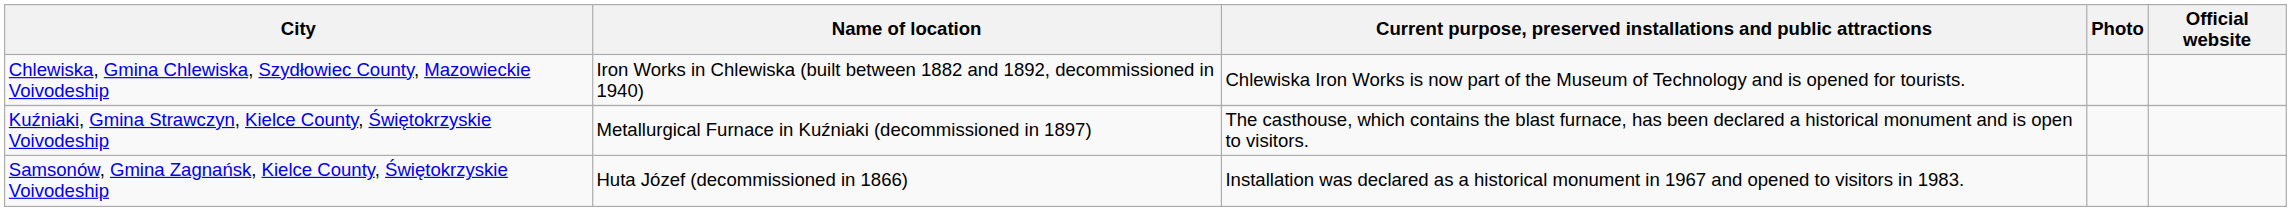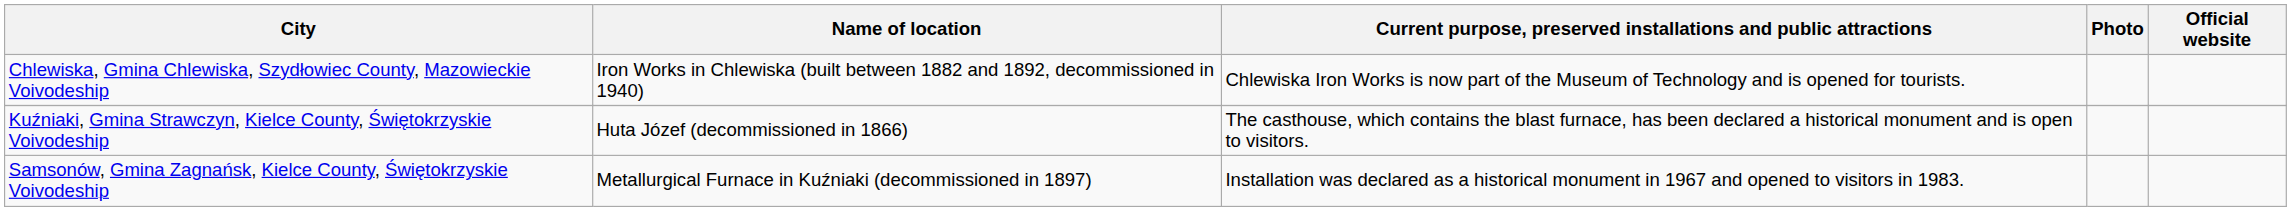(844, 130) Metallurgical Furnace in Kuźniaki (decommissioned in 1897) -> (752, 130) Huta Józef (decommissioned in 1866)
(752, 180) Huta Józef (decommissioned in 1866) -> (844, 180) Metallurgical Furnace in Kuźniaki (decommissioned in 1897)
